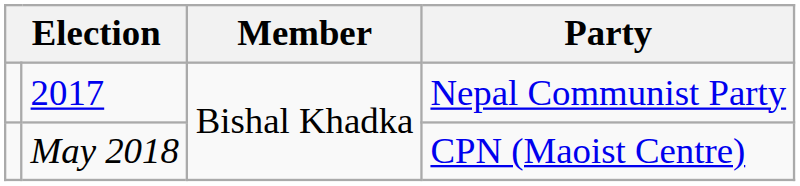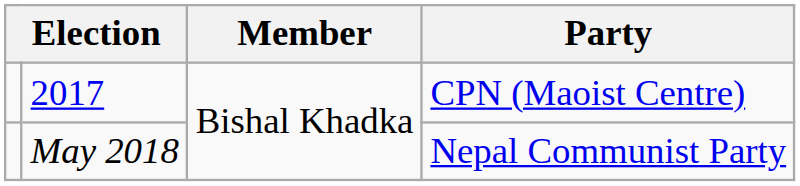(608, 92) Nepal Communist Party -> (588, 92) CPN (Maoist Centre)
(588, 150) CPN (Maoist Centre) -> (608, 150) Nepal Communist Party
